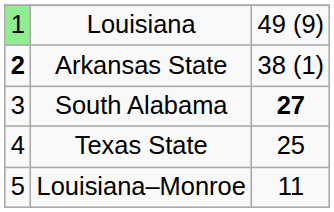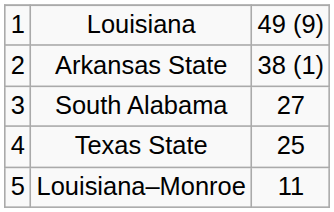(18, 25) lightgreen background -> (18, 25) no background
(18, 65) bold -> (18, 65) normal
(291, 105) bold -> (291, 105) normal
